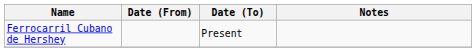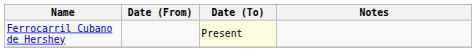(222, 34) no background -> (222, 34) lightyellow background
